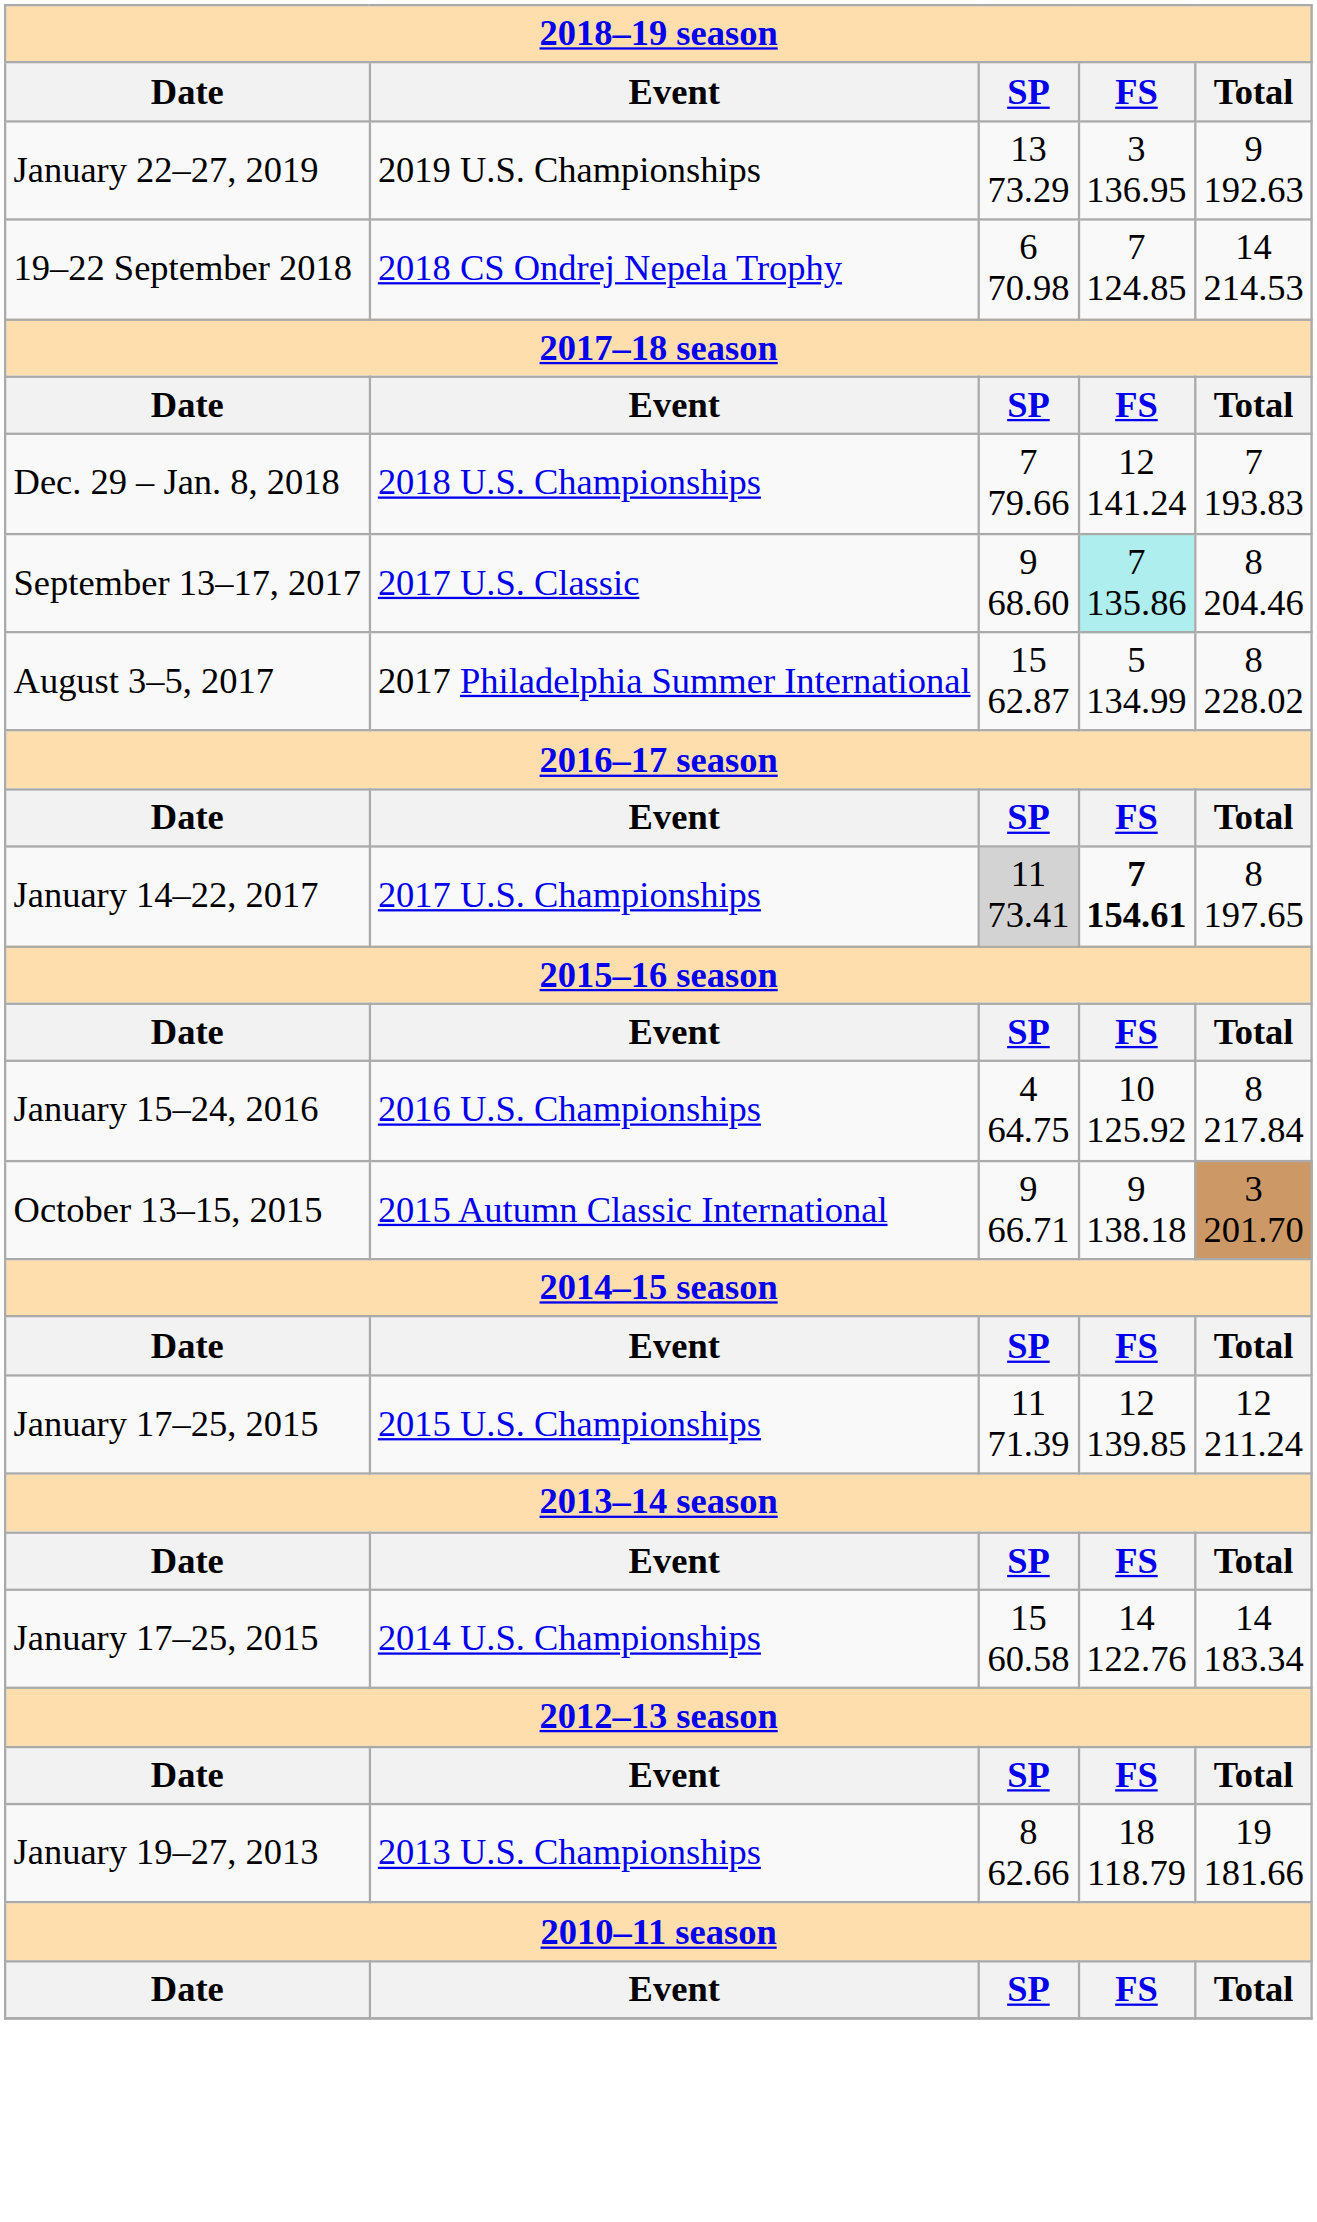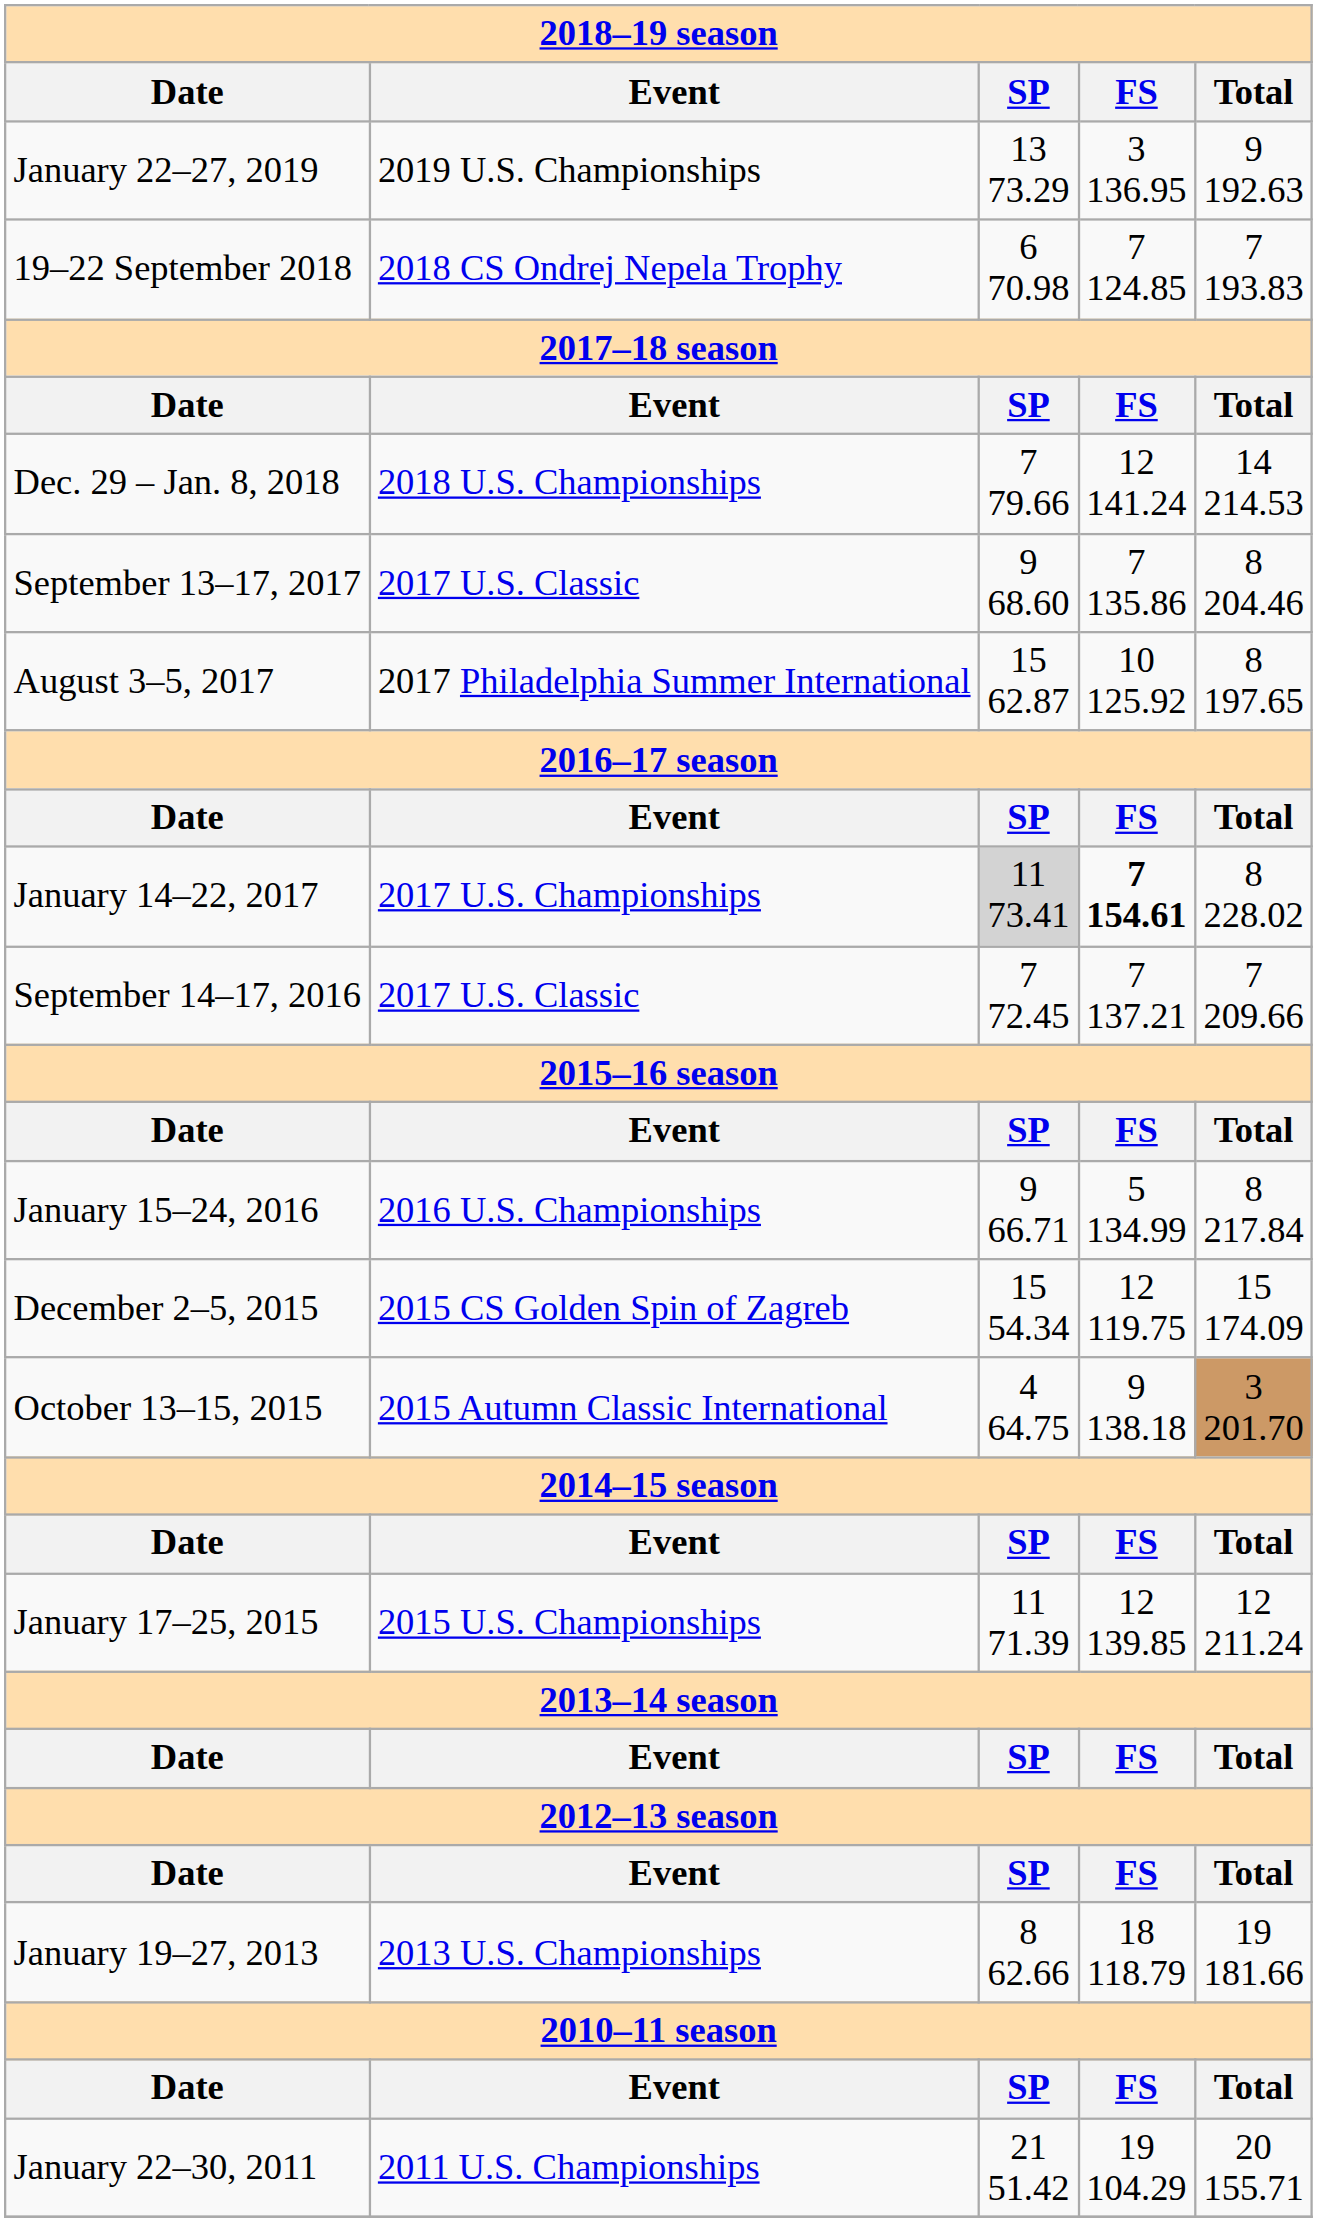(1254, 268) 14 214.53 -> (1254, 268) 7 193.83
(1254, 483) 7 193.83 -> (1254, 483) 14 214.53
(1136, 582) paleturquoise background -> (1136, 582) no background
(1136, 680) 5 134.99 -> (1136, 680) 10 125.92
(1254, 680) 8 228.02 -> (1254, 680) 8 197.65
(1254, 895) 8 197.65 -> (1254, 895) 8 228.02
+ row: (187, 994)
(1028, 1110) 4 64.75 -> (1028, 1209) 9 66.71
(1136, 1110) 10 125.92 -> (1136, 1209) 5 134.99
+ row: (166, 1307)
(1028, 1209) 9 66.71 -> (1028, 1406) 4 64.75
- row: (166, 1638)
+ row: (165, 2166)
